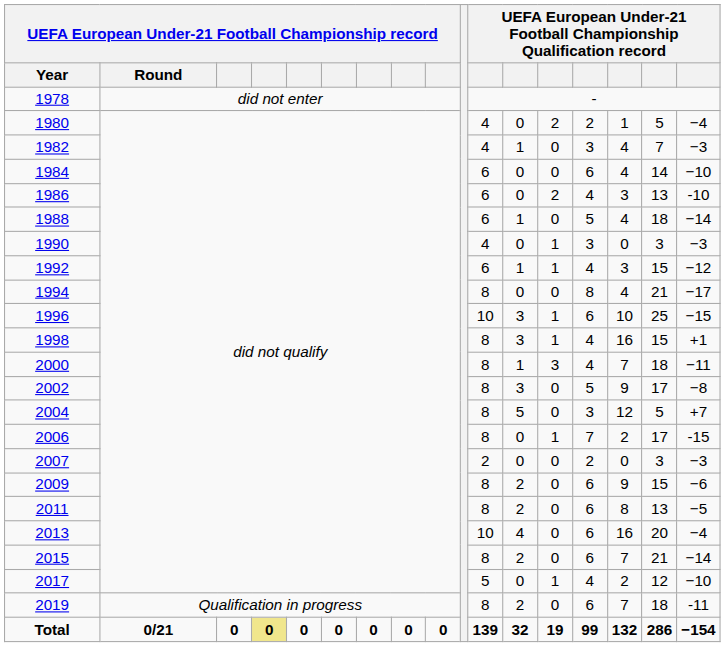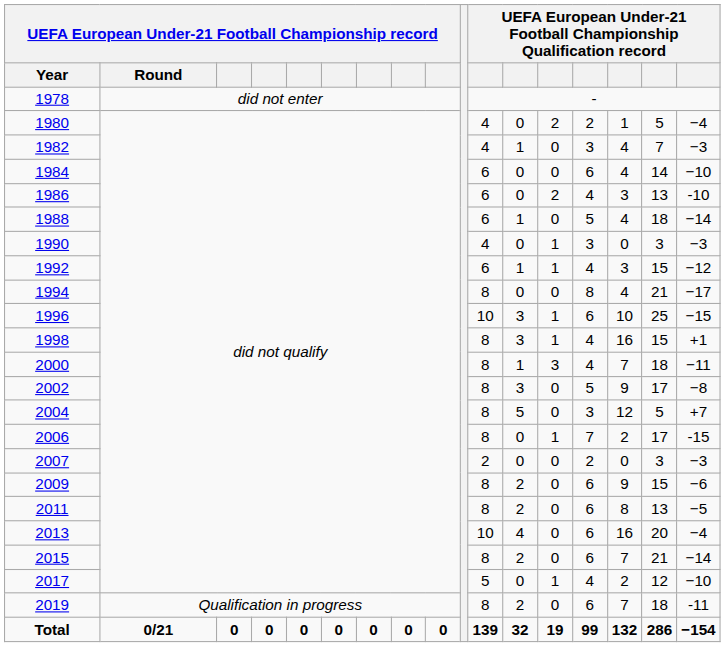(269, 630) khaki background -> (269, 630) no background
